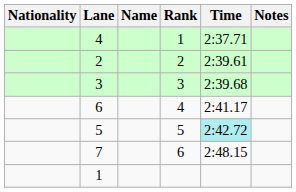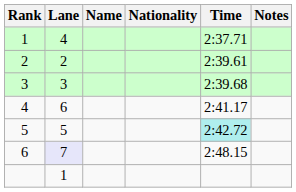columns swapped: (180, 15) <-> (42, 15)
(99, 152) no background -> (64, 152) lavender background
